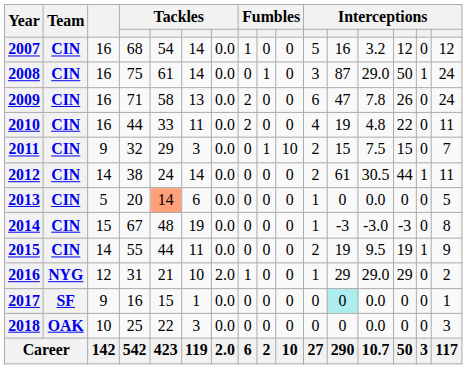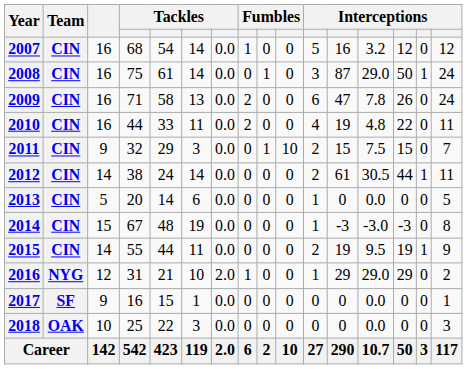(166, 200) lightsalmon background -> (166, 200) no background
(343, 300) paleturquoise background -> (343, 300) no background
